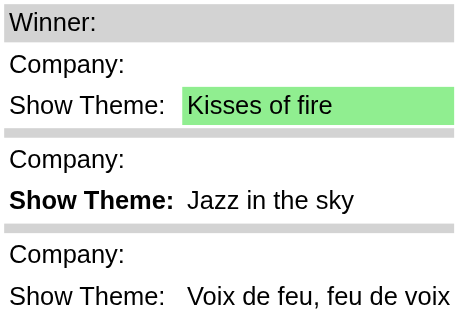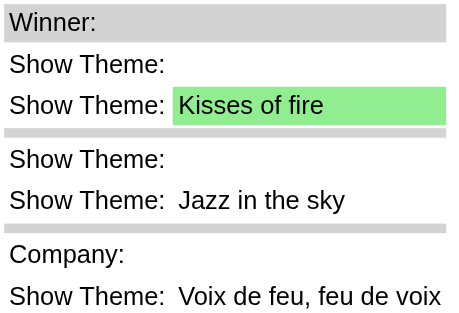(67, 64) Company: -> (87, 64) Show Theme:
(67, 159) Company: -> (87, 159) Show Theme:
(92, 201) bold -> (87, 201) normal
